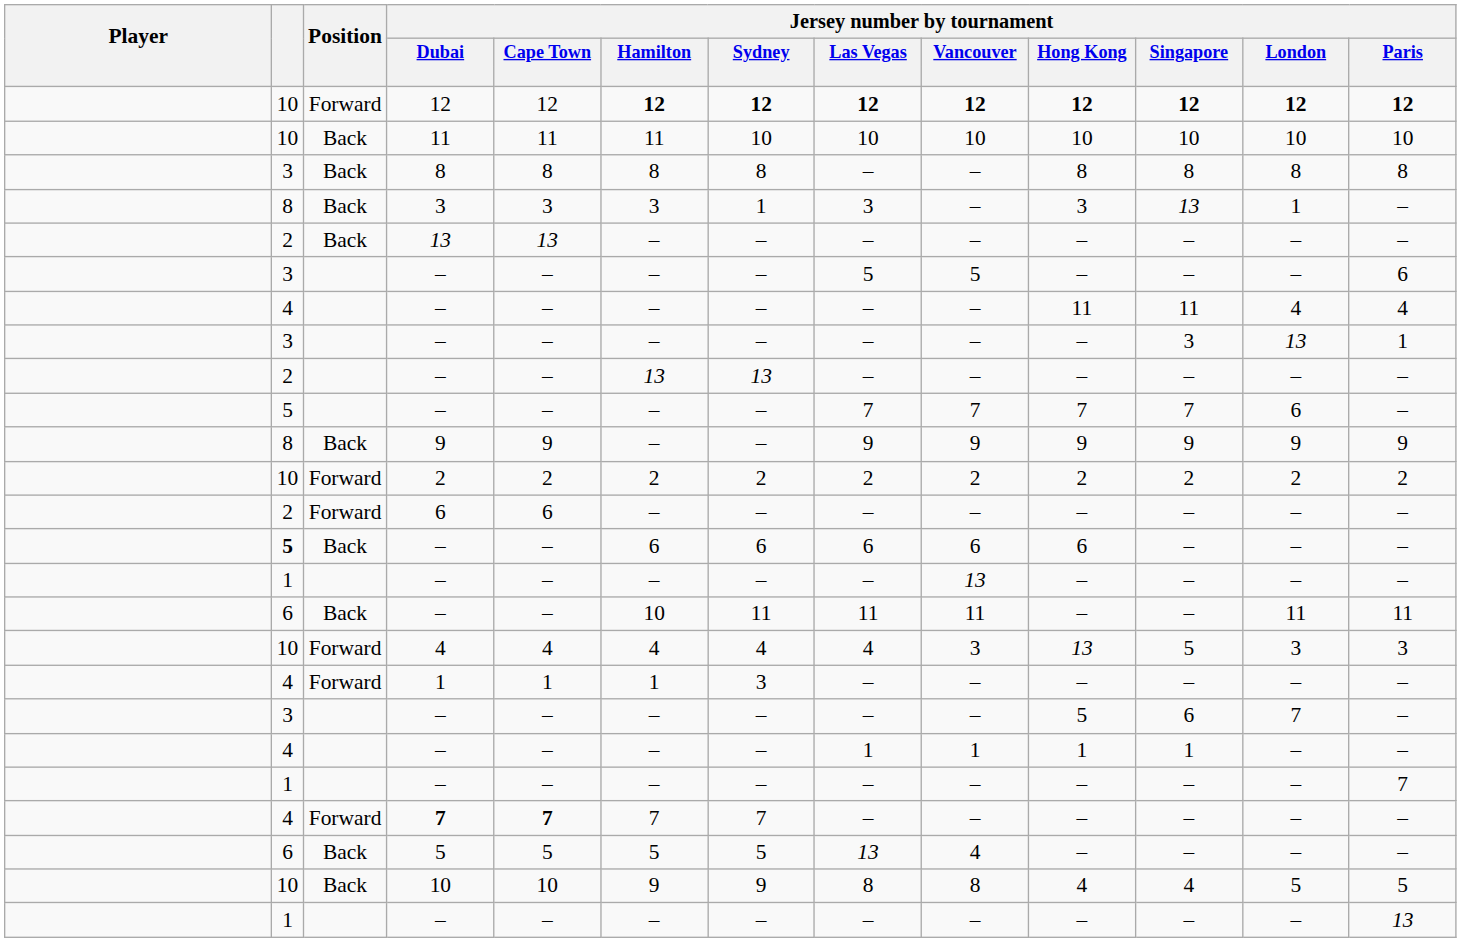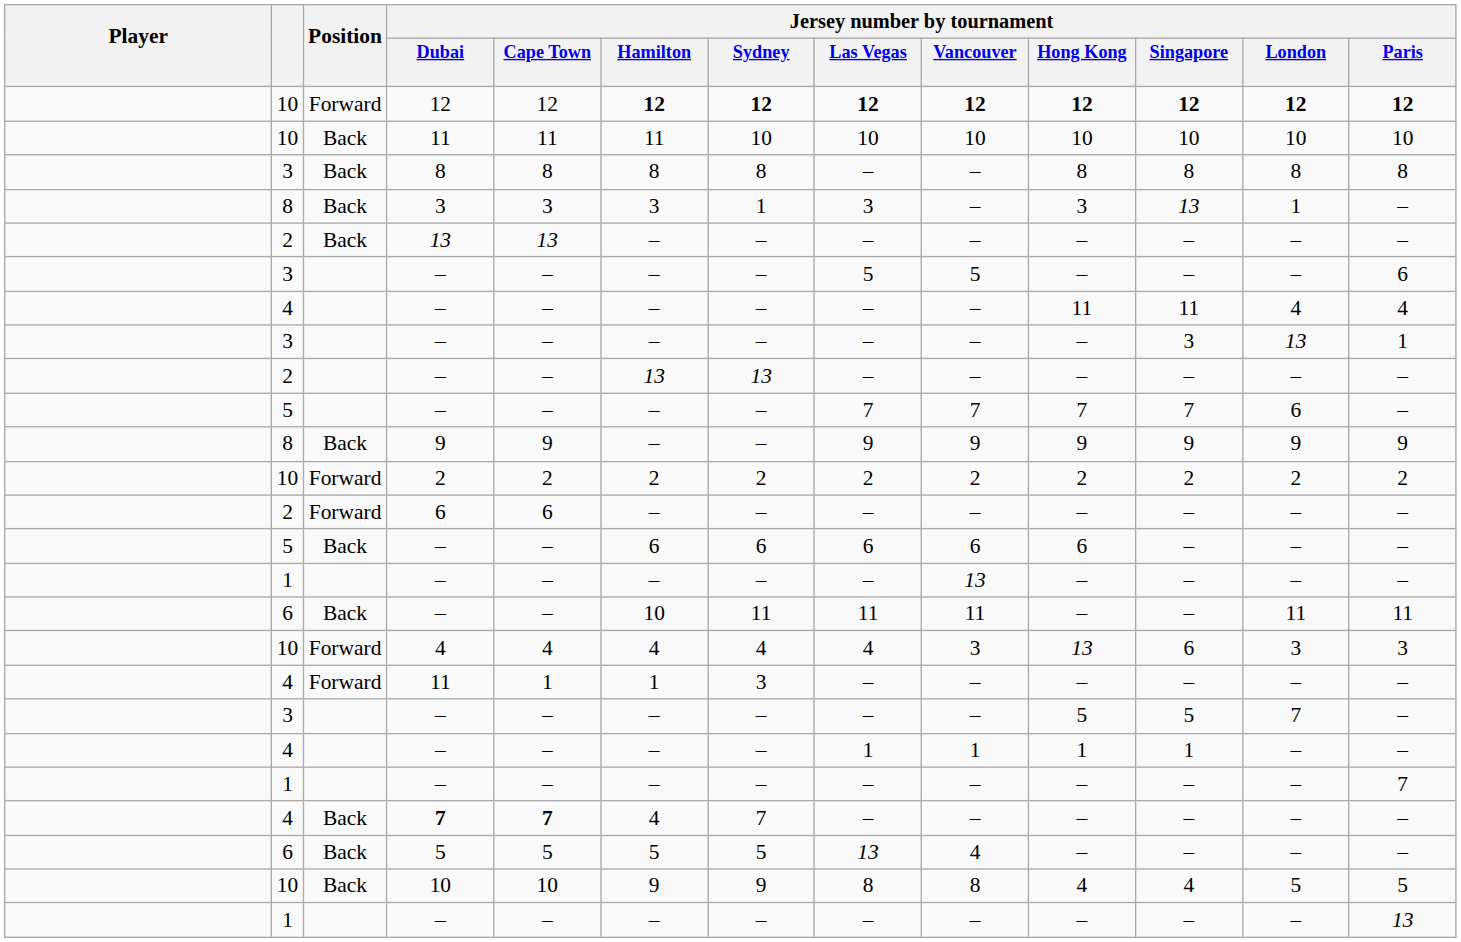(287, 545) bold -> (287, 545) normal
(1189, 647) 5 -> (1189, 647) 6
(440, 681) 1 -> (440, 681) 11
(1189, 715) 6 -> (1189, 715) 5
(345, 817) Forward -> (345, 817) Back
(654, 817) 7 -> (654, 817) 4
